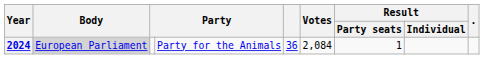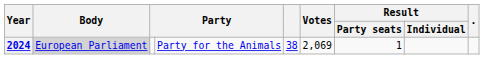(292, 45) 36 -> (292, 45) 38
(317, 45) 2,084 -> (317, 45) 2,069
